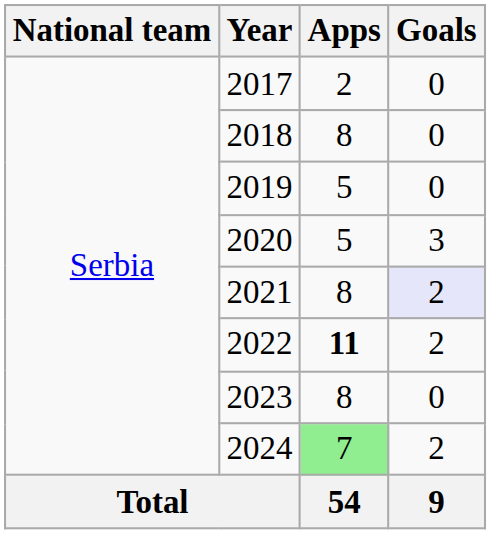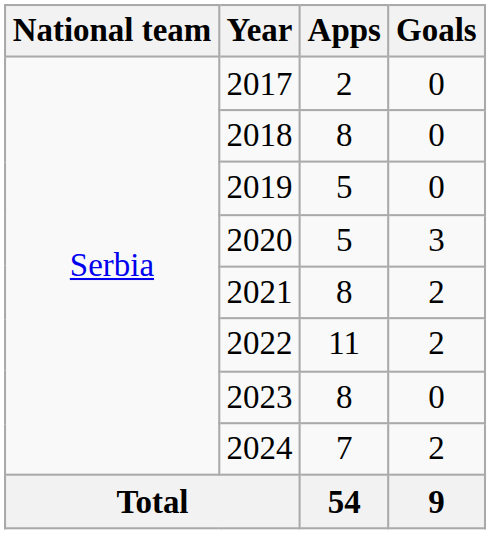(436, 291) lavender background -> (436, 291) no background
(344, 344) bold -> (344, 344) normal
(344, 448) lightgreen background -> (344, 448) no background
